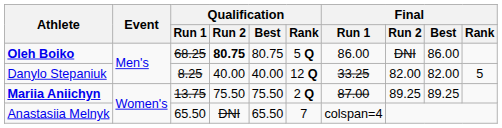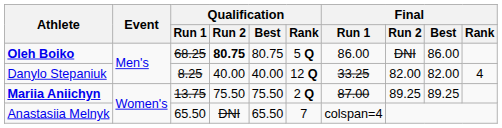(480, 74) 5 -> (480, 74) 4
